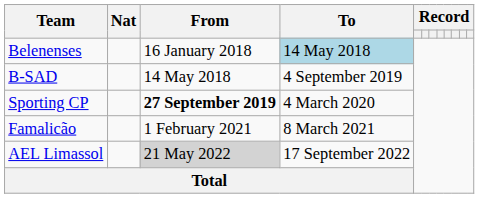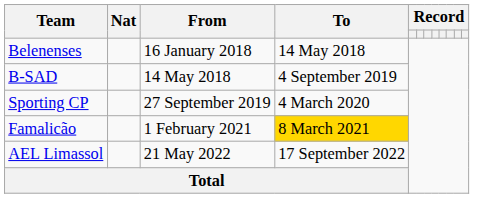(327, 50) lightblue background -> (322, 50) no background
(210, 102) bold -> (207, 102) normal
(329, 128) no background -> (324, 128) gold background
(187, 154) lightgrey background -> (187, 154) no background
